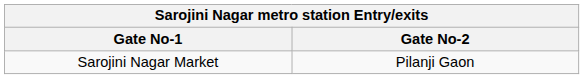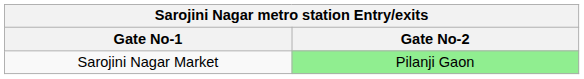(435, 62) no background -> (435, 62) lightgreen background
